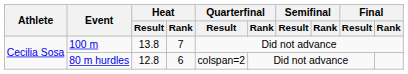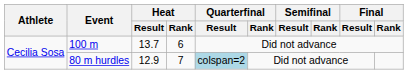(149, 45) 13.8 -> (149, 45) 13.7
(181, 45) 7 -> (181, 45) 6
(149, 61) 12.8 -> (149, 61) 12.9
(181, 61) 6 -> (181, 61) 7
(221, 61) no background -> (221, 61) lightblue background
